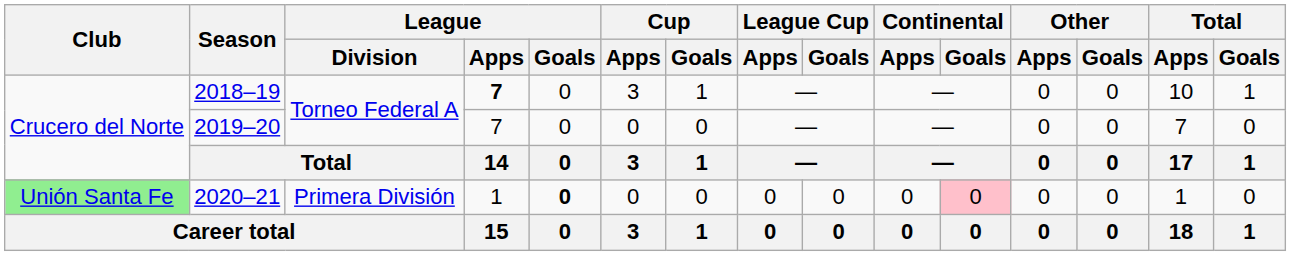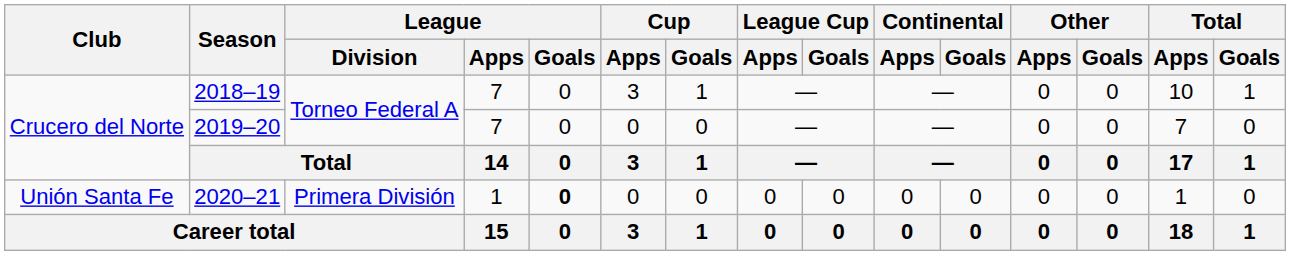(496, 92) bold -> (496, 92) normal
(97, 197) lightgreen background -> (97, 197) no background
(976, 197) pink background -> (976, 197) no background
